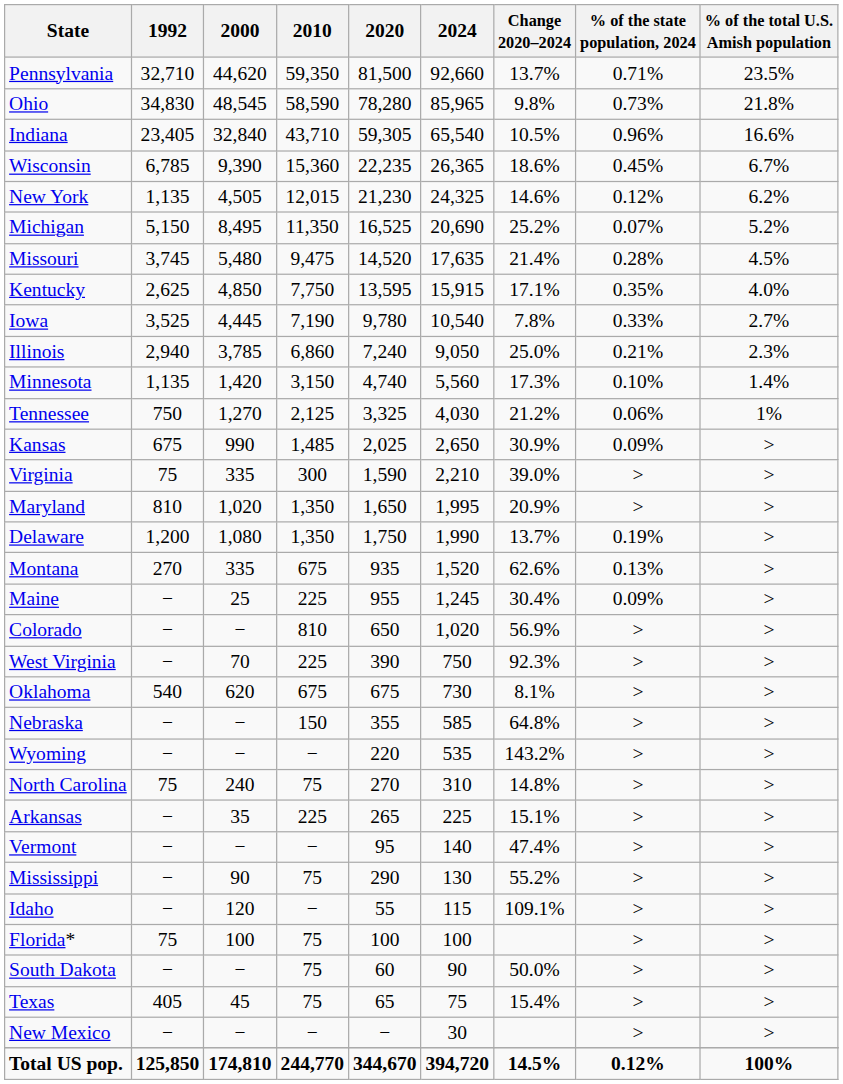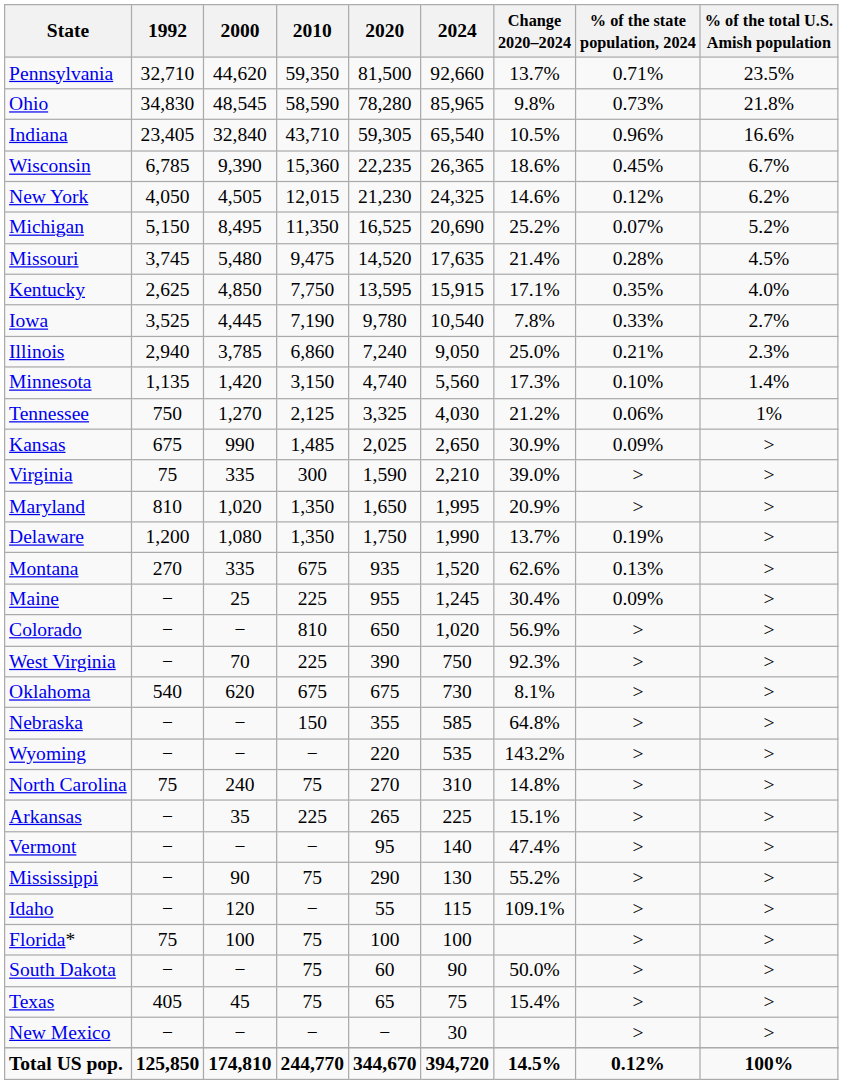(167, 196) 1,135 -> (167, 196) 4,050
